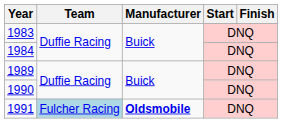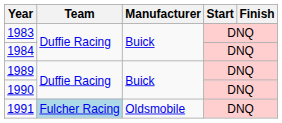(158, 109) bold -> (155, 109) normal
